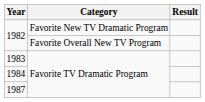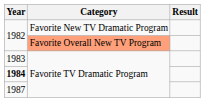(95, 43) no background -> (95, 43) lightsalmon background
(16, 74) normal -> (16, 74) bold
